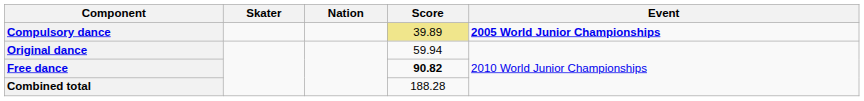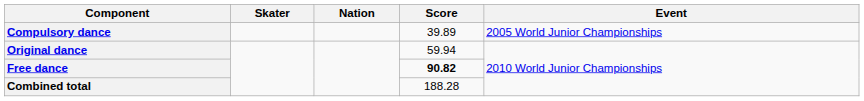(428, 31) khaki background -> (442, 31) no background
(566, 31) bold -> (574, 31) normal
